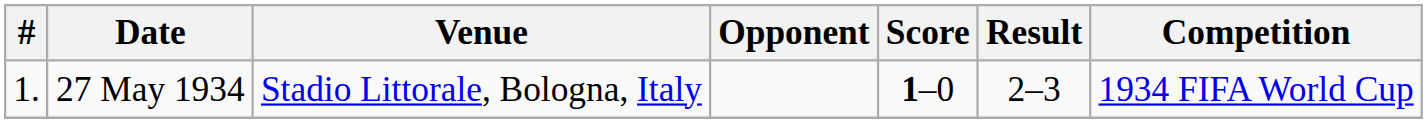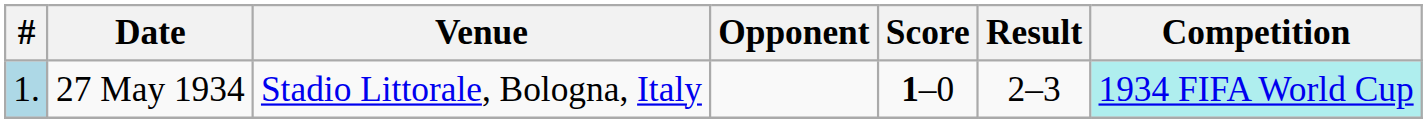(27, 88) no background -> (27, 88) lightblue background
(1256, 88) no background -> (1256, 88) paleturquoise background
